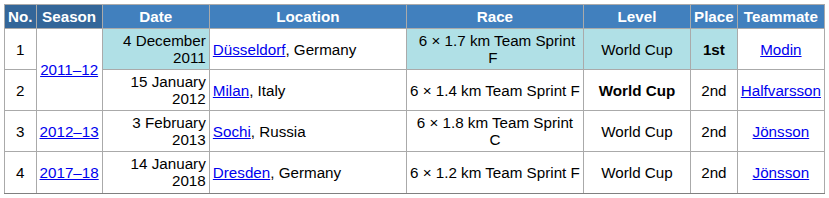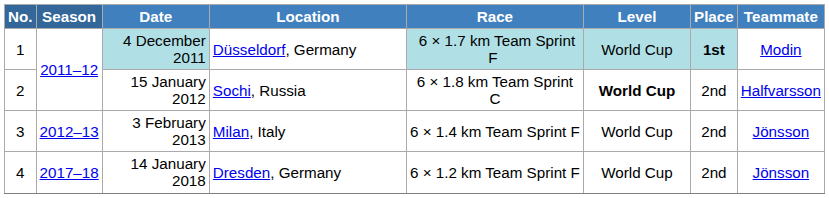(249, 90) Milan, Italy -> (259, 90) Sochi, Russia
(495, 90) 6 × 1.4 km Team Sprint F -> (495, 90) 6 × 1.8 km Team Sprint C
(259, 131) Sochi, Russia -> (249, 131) Milan, Italy
(495, 131) 6 × 1.8 km Team Sprint C -> (495, 131) 6 × 1.4 km Team Sprint F
